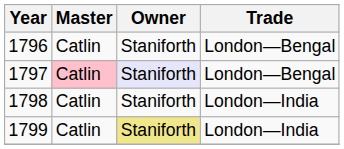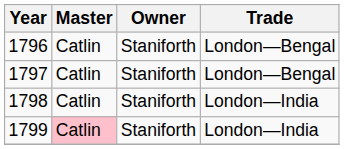(78, 74) pink background -> (78, 74) no background
(158, 74) lavender background -> (158, 74) no background
(78, 130) no background -> (78, 130) pink background
(158, 130) khaki background -> (158, 130) no background
